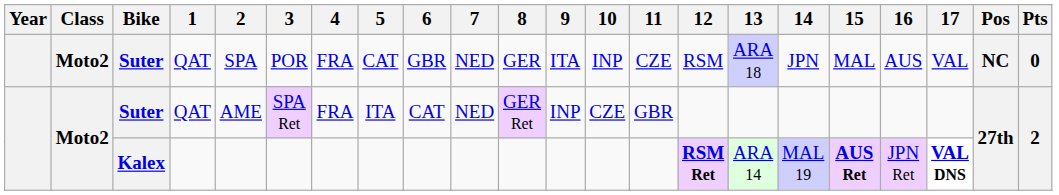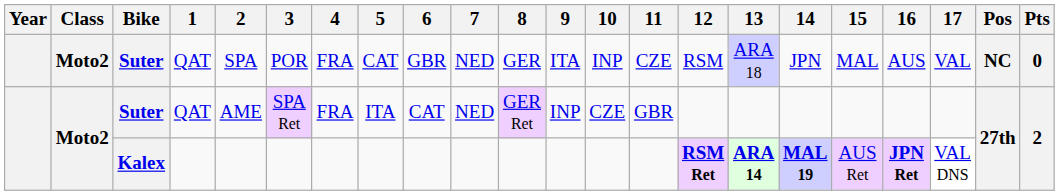(753, 163) normal -> (754, 163) bold
(803, 163) normal -> (805, 163) bold
(854, 163) bold -> (857, 163) normal
(903, 163) normal -> (906, 163) bold
(950, 163) bold -> (953, 163) normal
